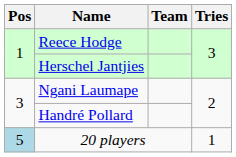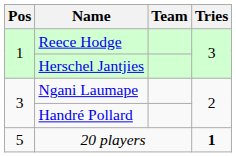(20, 139) lightblue background -> (20, 139) no background
(212, 139) normal -> (212, 139) bold
